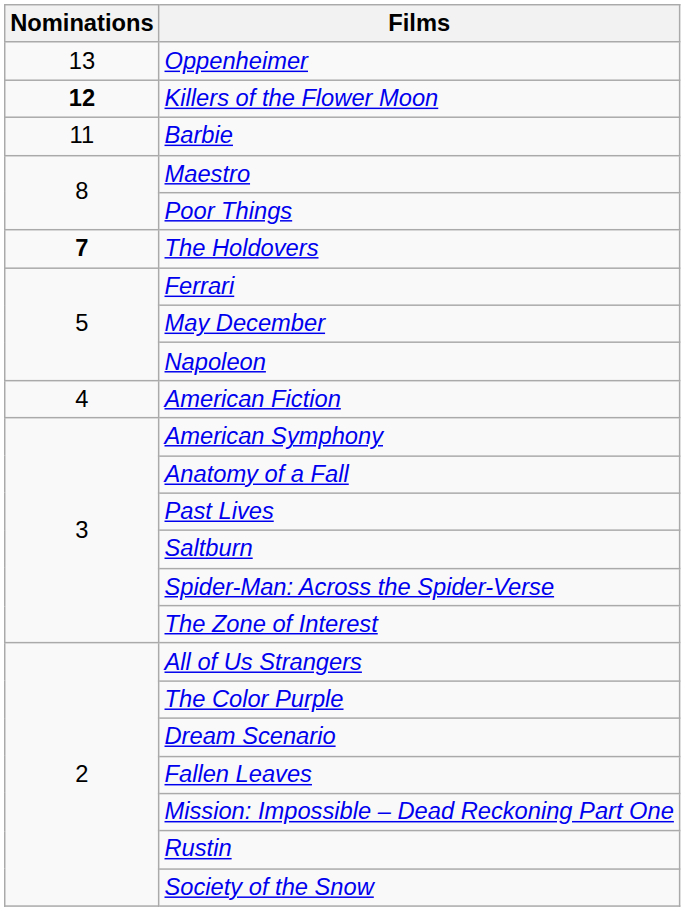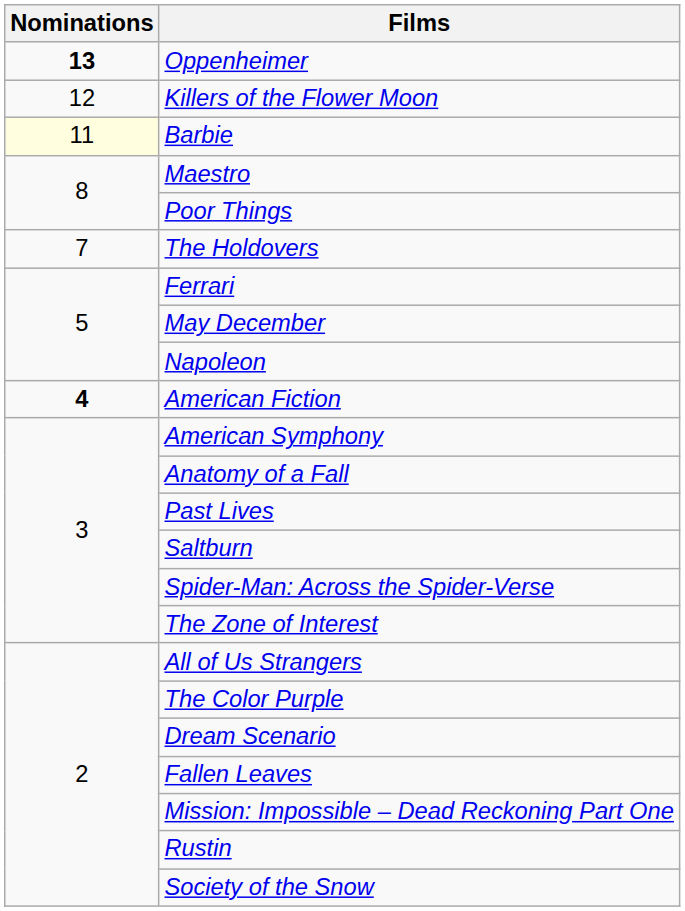(82, 60) normal -> (82, 60) bold
(82, 98) bold -> (82, 98) normal
(82, 135) no background -> (82, 135) lightyellow background
(82, 248) bold -> (82, 248) normal
(82, 398) normal -> (82, 398) bold
